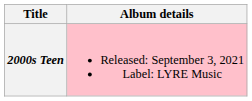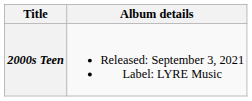(157, 67) pink background -> (157, 67) no background
